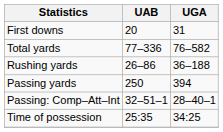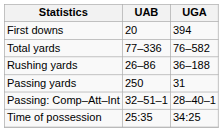(179, 30) 31 -> (182, 30) 394
(182, 83) 394 -> (179, 83) 31
